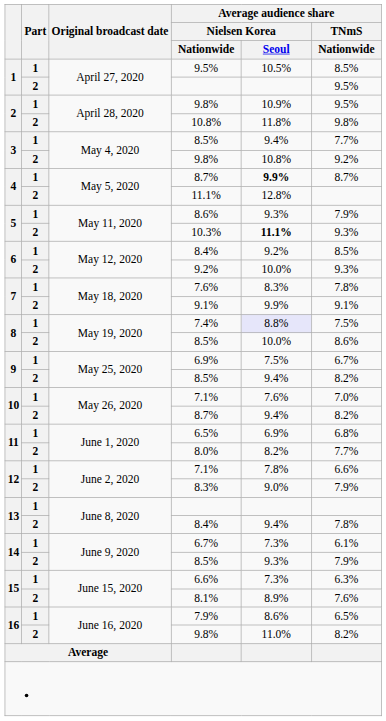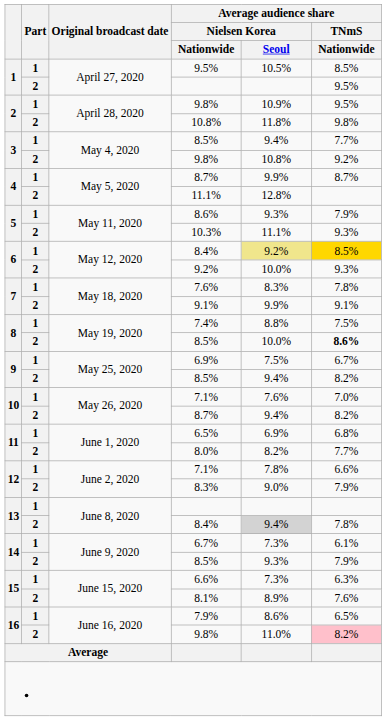(276, 177) bold -> (276, 177) normal
(276, 232) bold -> (276, 232) normal
(276, 250) no background -> (276, 250) khaki background
(346, 250) no background -> (346, 250) gold background
(276, 323) lavender background -> (276, 323) no background
(346, 342) normal -> (346, 342) bold
(276, 524) no background -> (276, 524) lightgrey background
(346, 634) no background -> (346, 634) pink background
